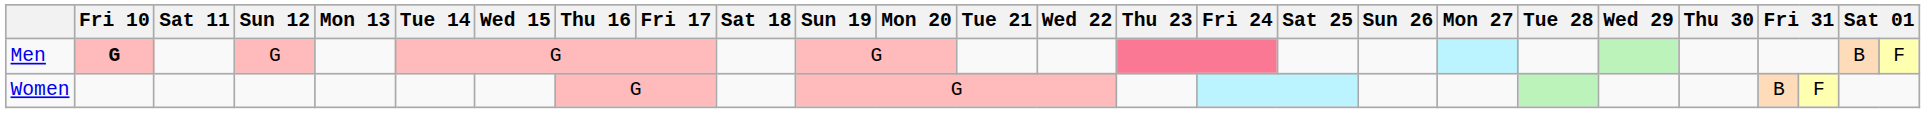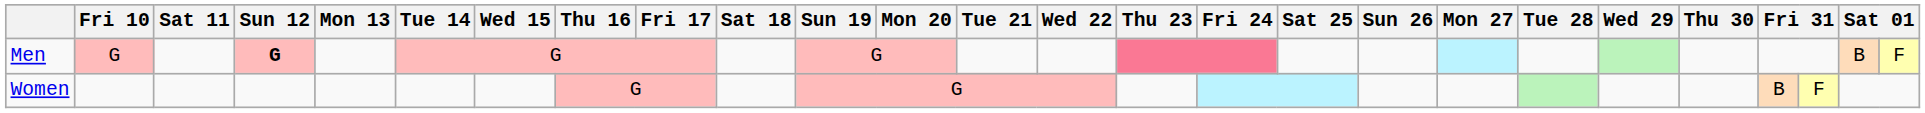(114, 55) bold -> (114, 55) normal
(275, 55) normal -> (275, 55) bold
